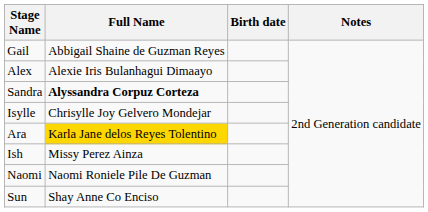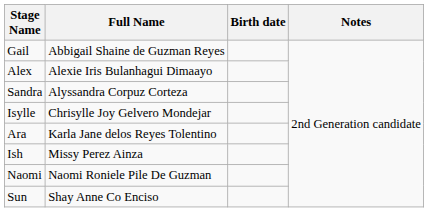(124, 92) bold -> (118, 92) normal
(132, 134) gold background -> (132, 134) no background
